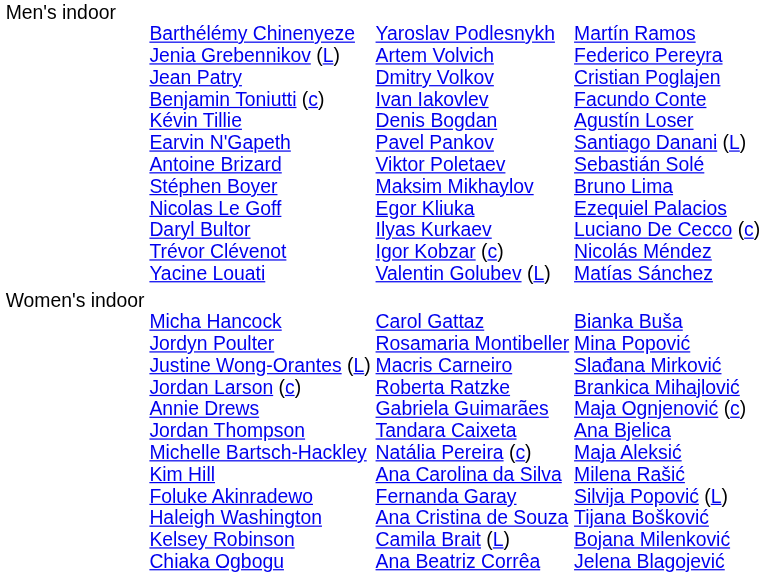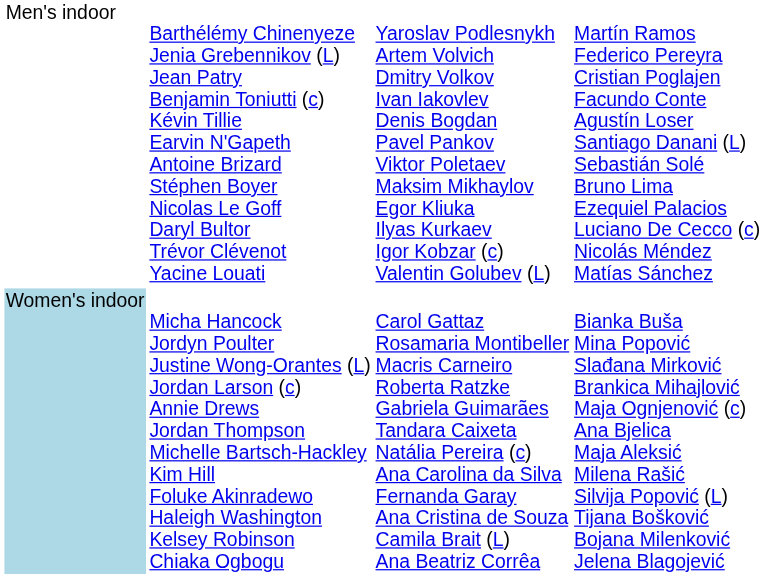(75, 300) no background -> (75, 300) lightblue background
